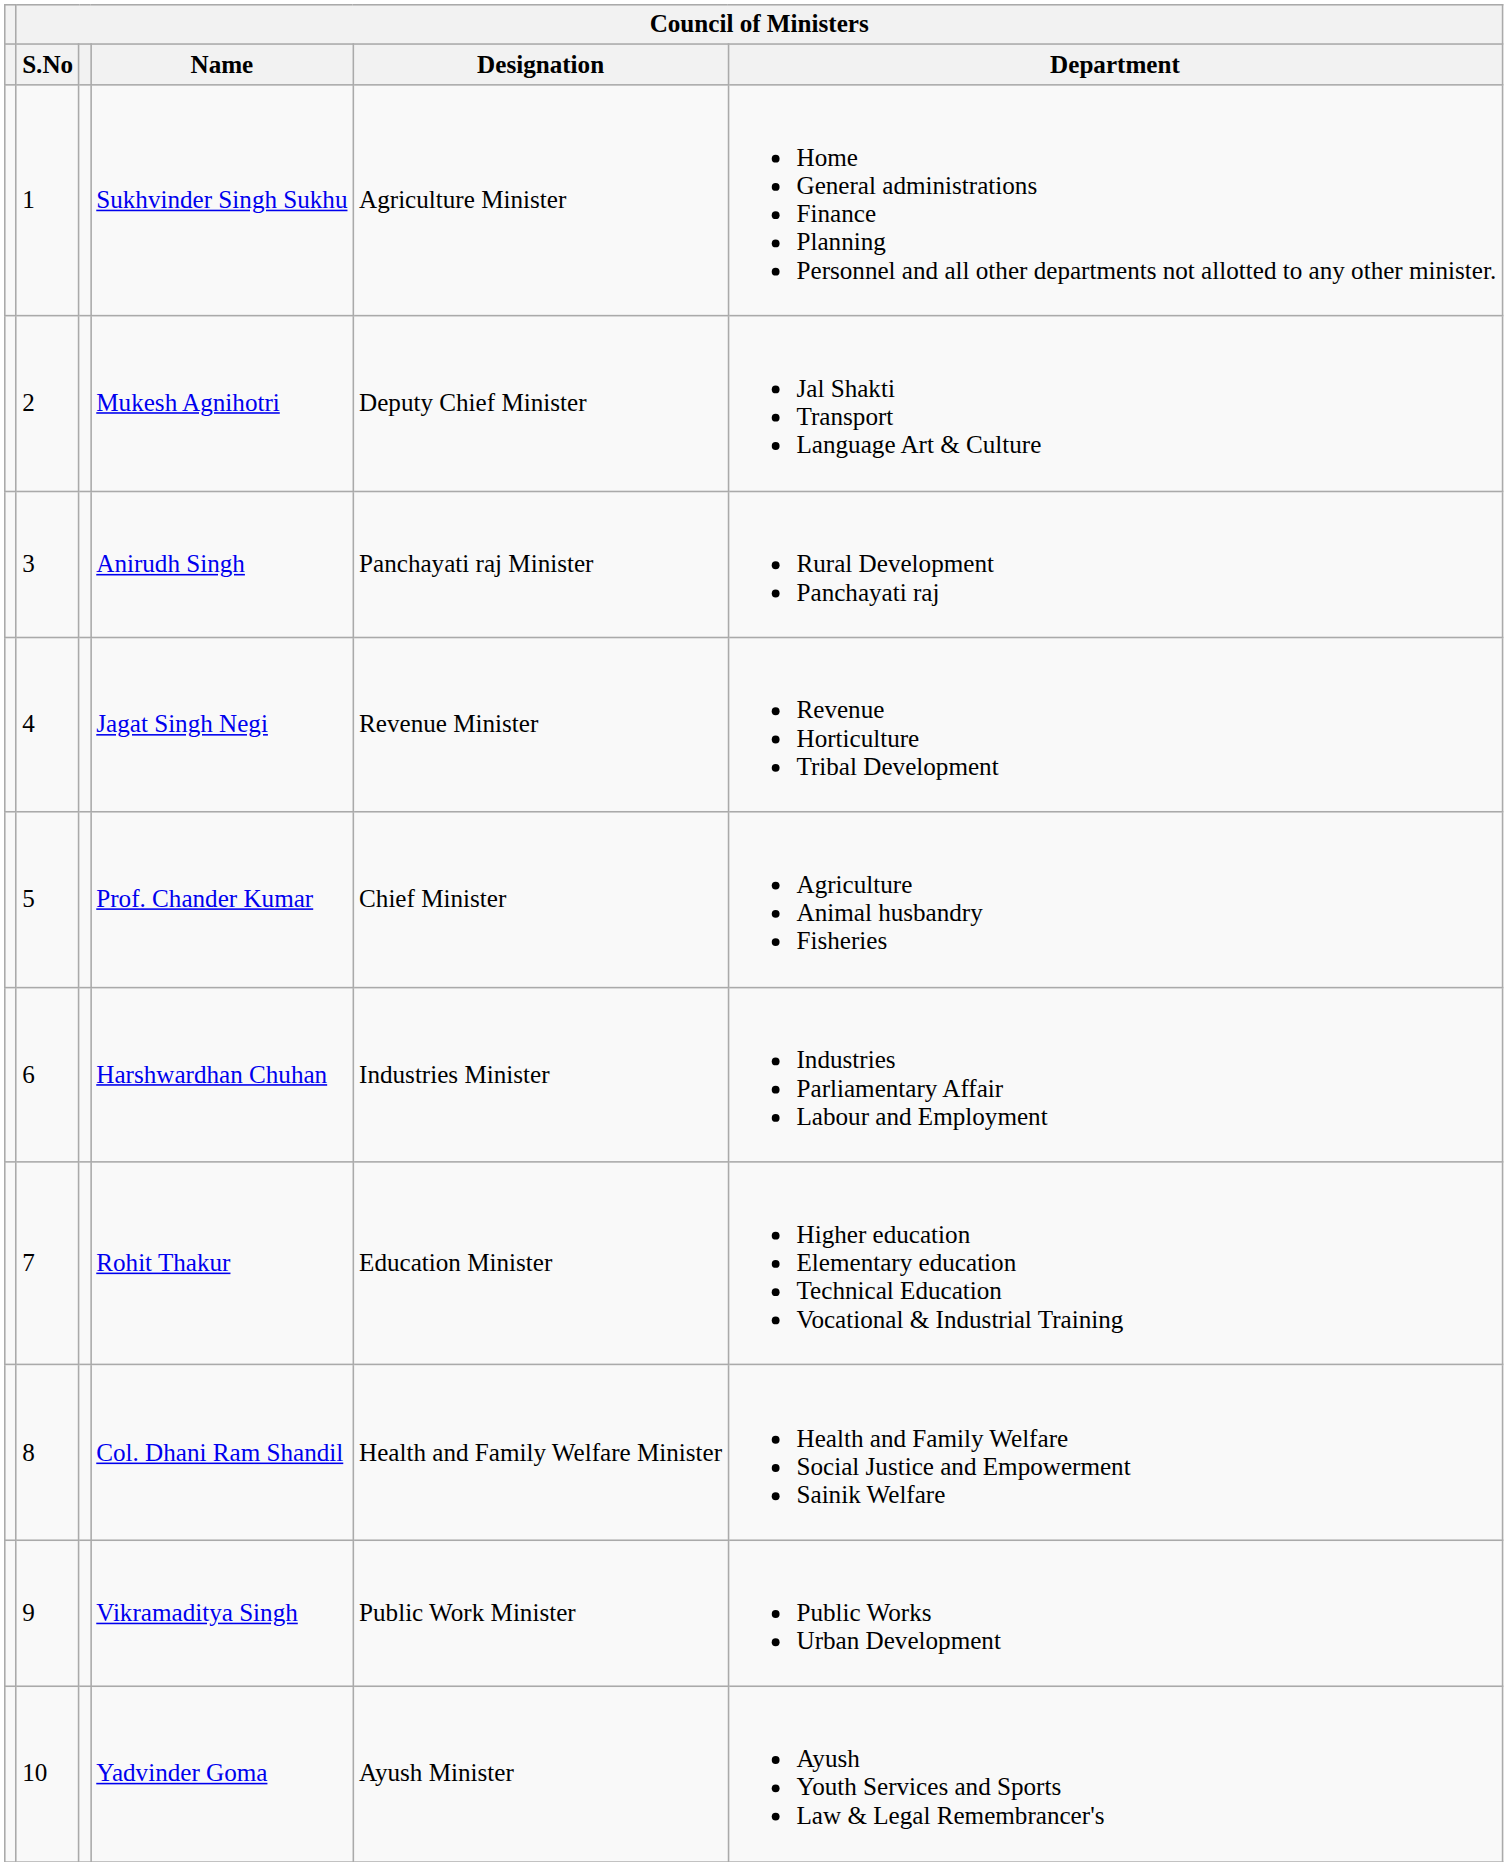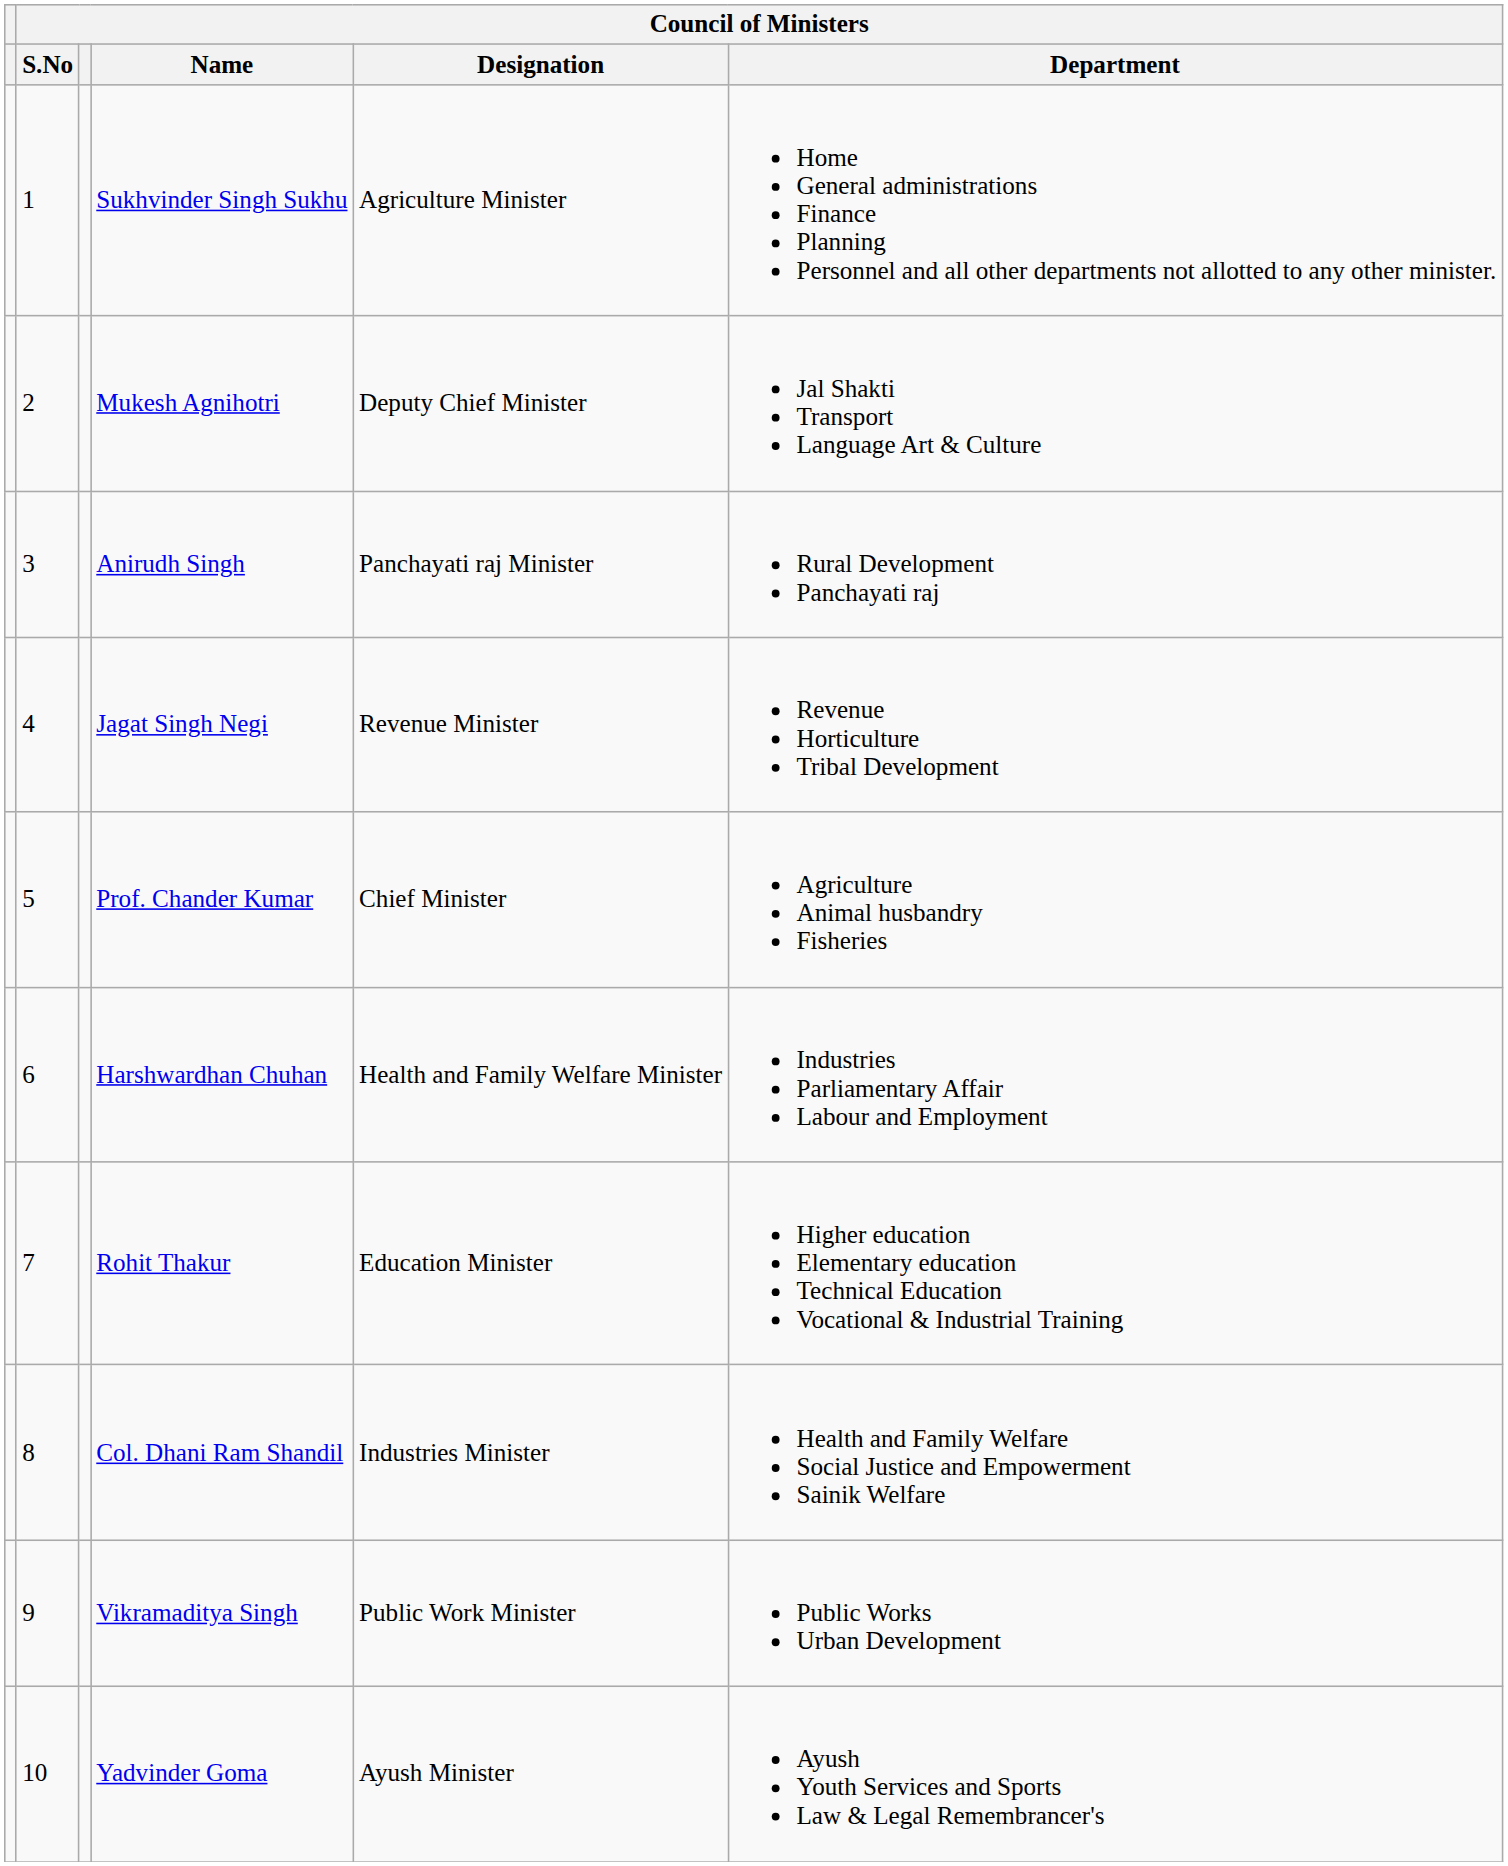(454, 1074) Industries Minister -> (541, 1074) Health and Family Welfare Minister
(541, 1452) Health and Family Welfare Minister -> (454, 1452) Industries Minister
